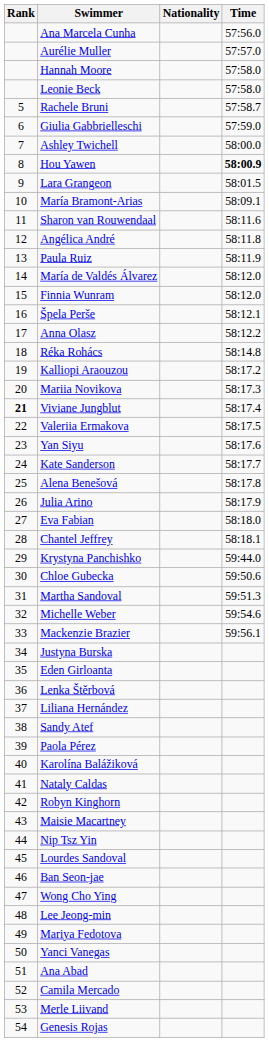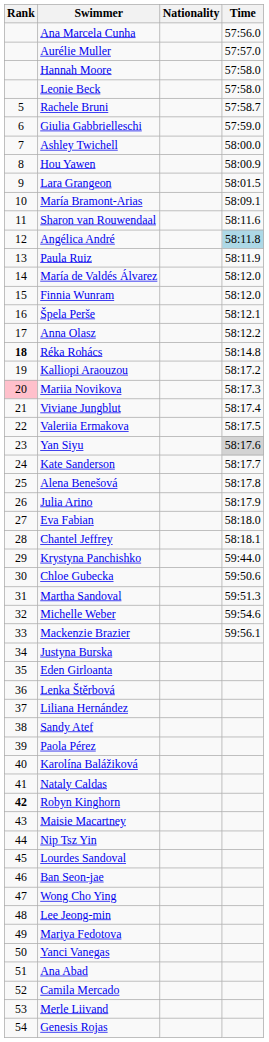(243, 164) bold -> (243, 164) normal
(243, 239) no background -> (243, 239) lightblue background
(21, 351) normal -> (21, 351) bold
(21, 389) no background -> (21, 389) pink background
(21, 408) bold -> (21, 408) normal
(243, 445) no background -> (243, 445) lightgrey background
(21, 802) normal -> (21, 802) bold
